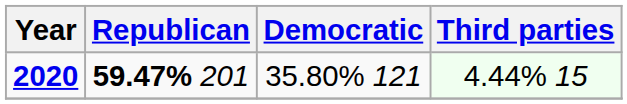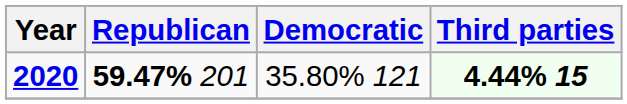(526, 76) normal -> (526, 76) bold
